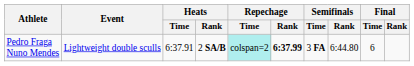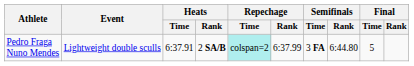(287, 48) bold -> (287, 48) normal
(372, 48) 6 -> (372, 48) 5
